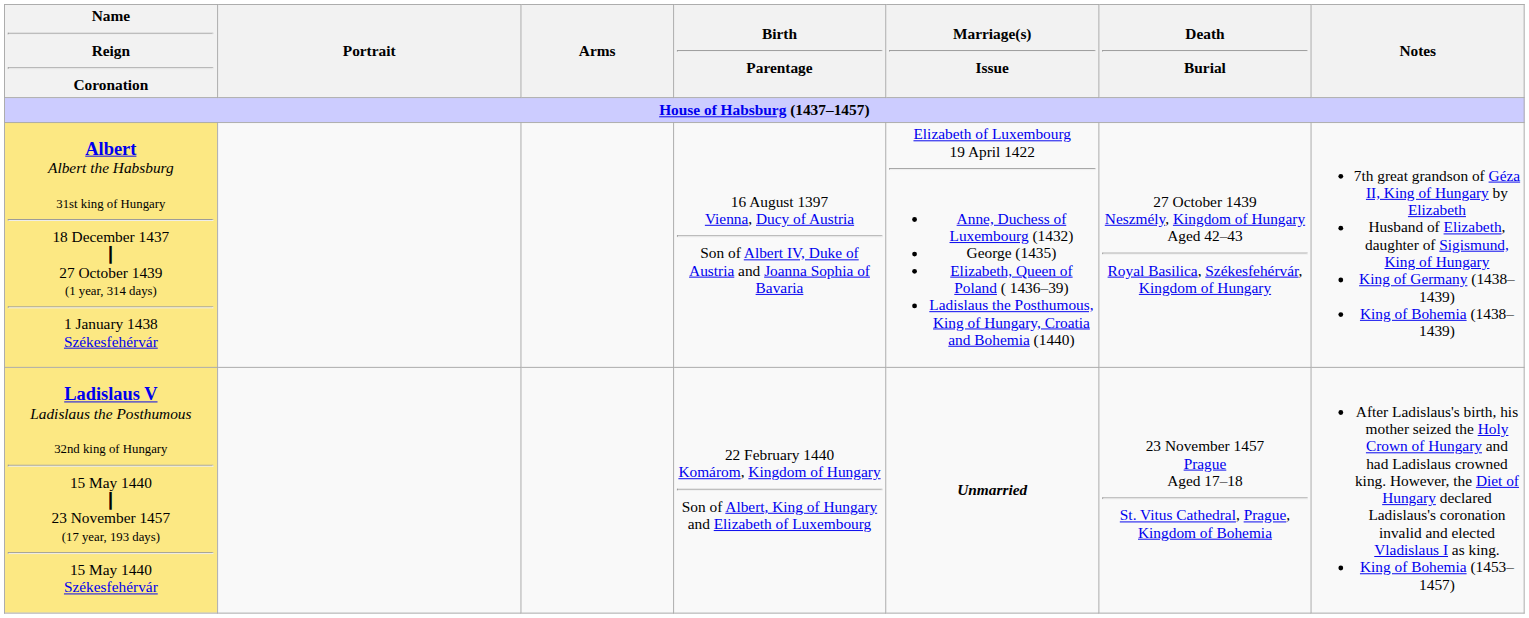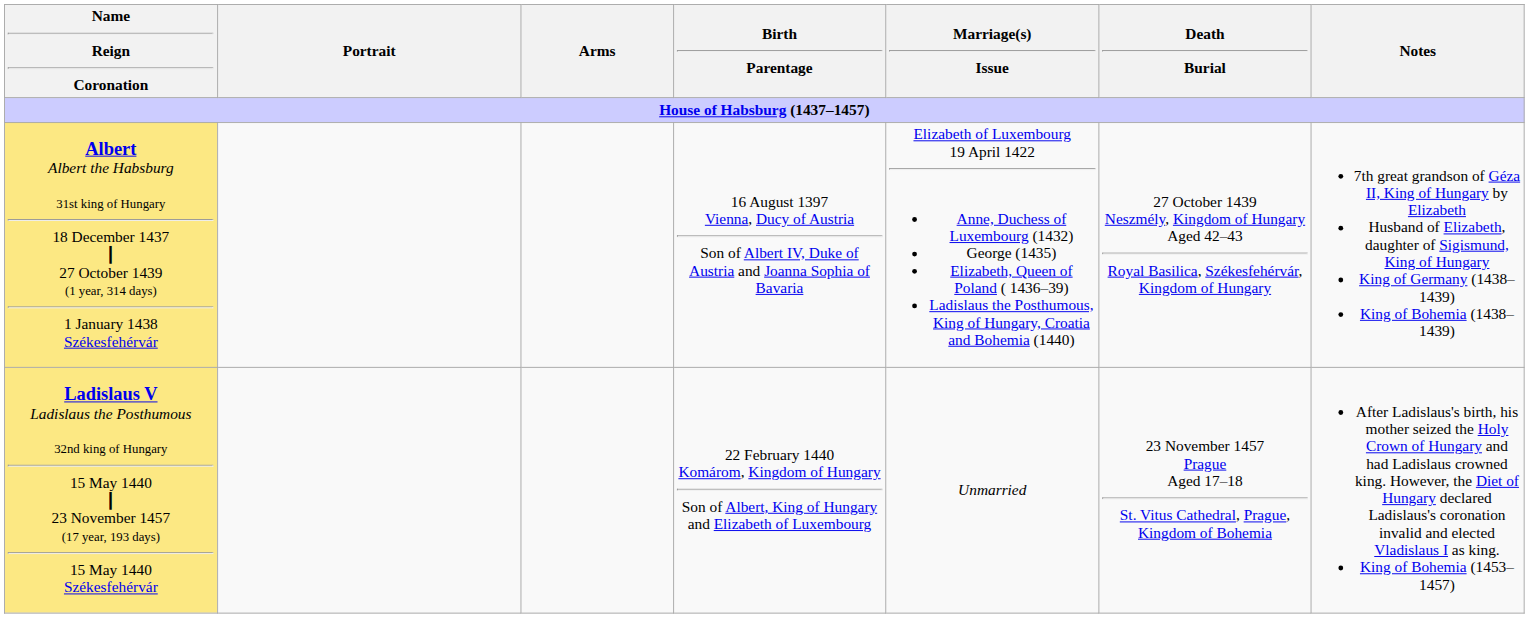(992, 490) bold -> (992, 490) normal
